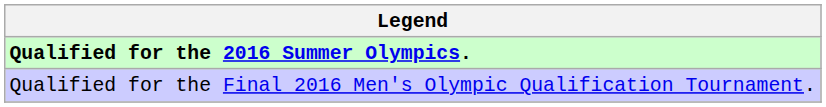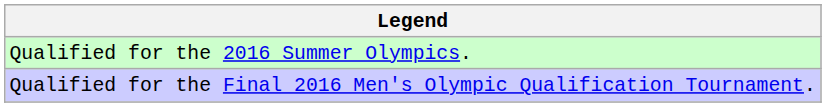(241, 53) bold -> (241, 53) normal
